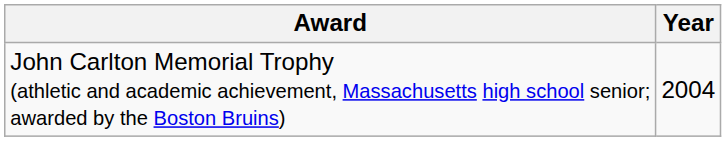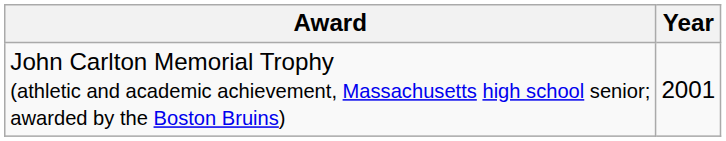(688, 89) 2004 -> (688, 89) 2001
